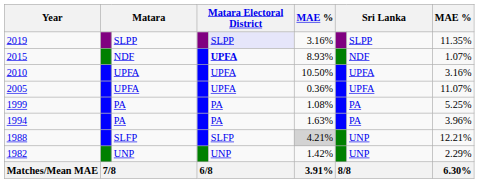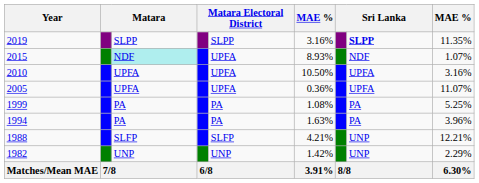(222, 40) lavender background -> (222, 40) no background
(361, 40) normal -> (361, 40) bold
(124, 56) no background -> (124, 56) paleturquoise background
(224, 56) bold -> (223, 56) normal
(320, 137) lightgrey background -> (320, 137) no background
